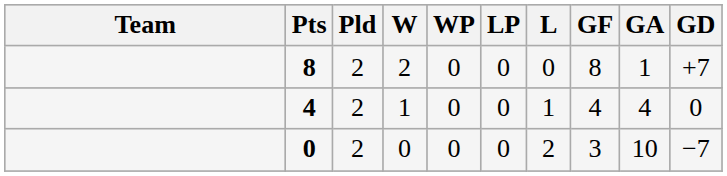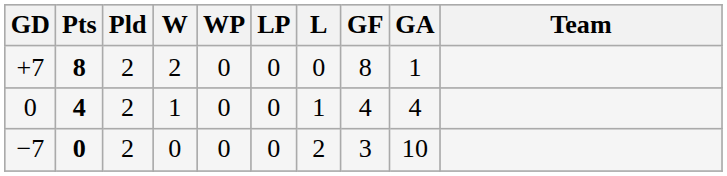columns swapped: (145, 25) <-> (696, 25)
